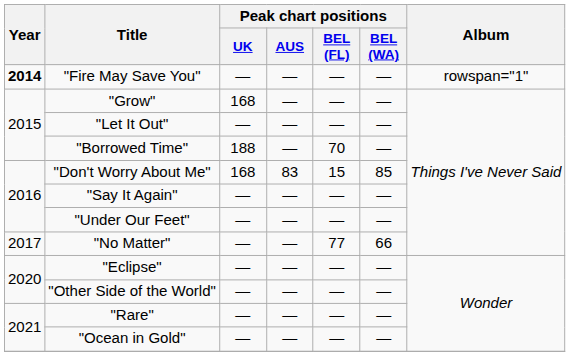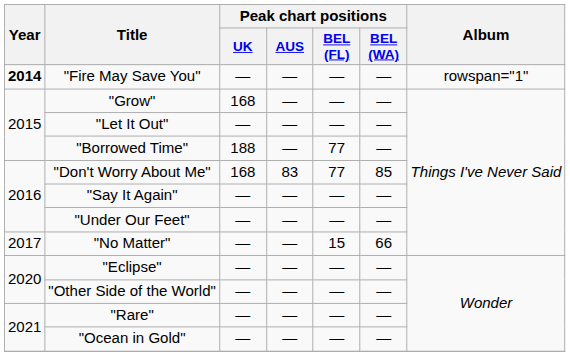(337, 148) 70 -> (337, 148) 77
(337, 172) 15 -> (337, 172) 77
(337, 243) 77 -> (337, 243) 15
